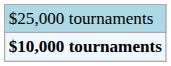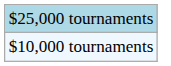(85, 46) bold -> (81, 46) normal
